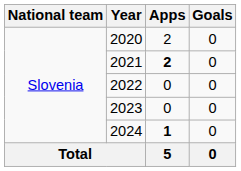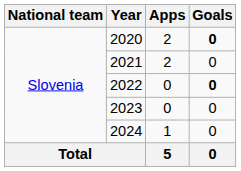(212, 39) normal -> (212, 39) bold
(167, 62) bold -> (167, 62) normal
(212, 85) normal -> (212, 85) bold
(167, 131) bold -> (167, 131) normal
